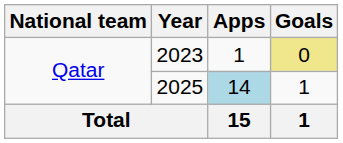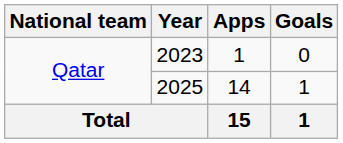(304, 54) khaki background -> (304, 54) no background
(239, 87) lightblue background -> (239, 87) no background
